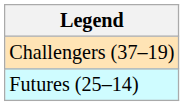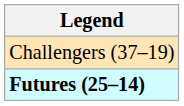(74, 84) normal -> (77, 84) bold
